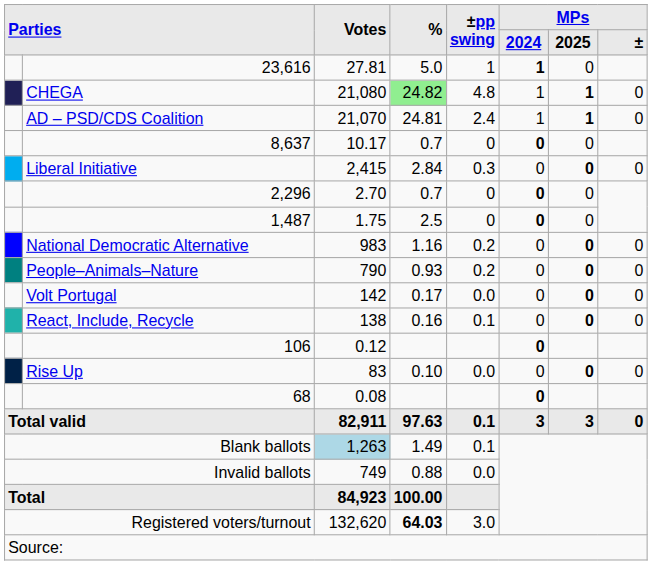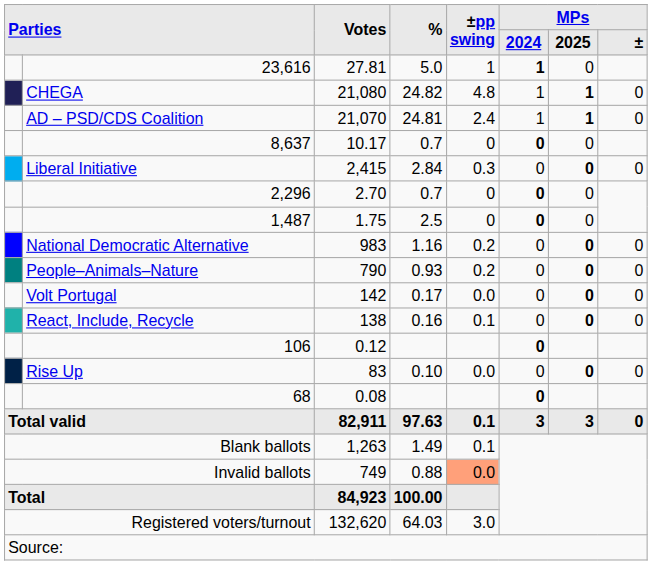(423, 93) lightgreen background -> (423, 93) no background
(366, 447) lightblue background -> (366, 447) no background
(484, 472) no background -> (484, 472) lightsalmon background
(423, 523) bold -> (423, 523) normal
